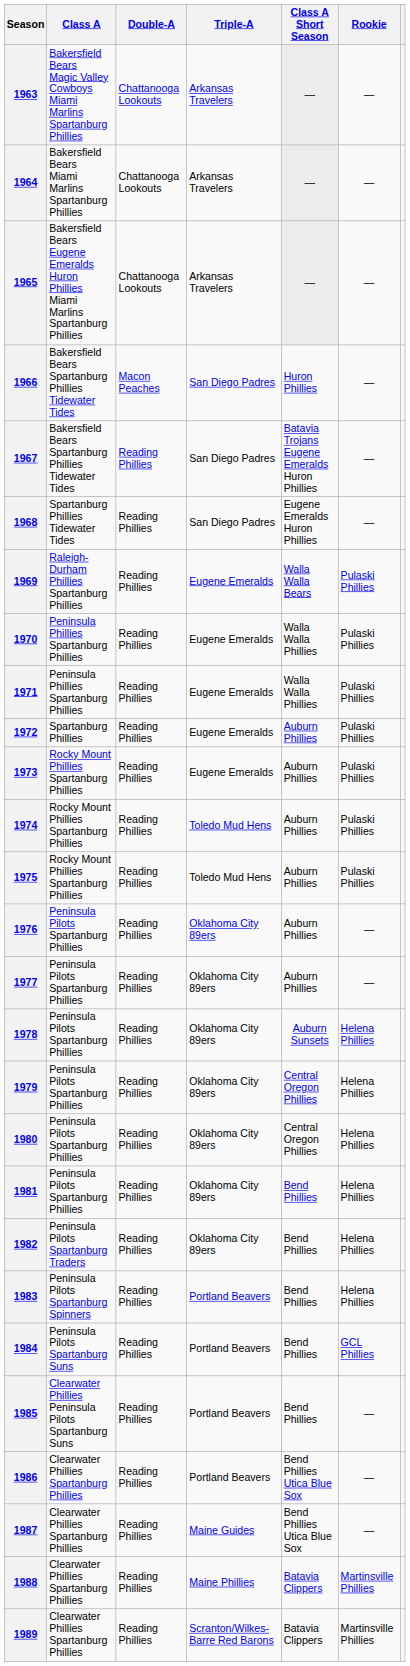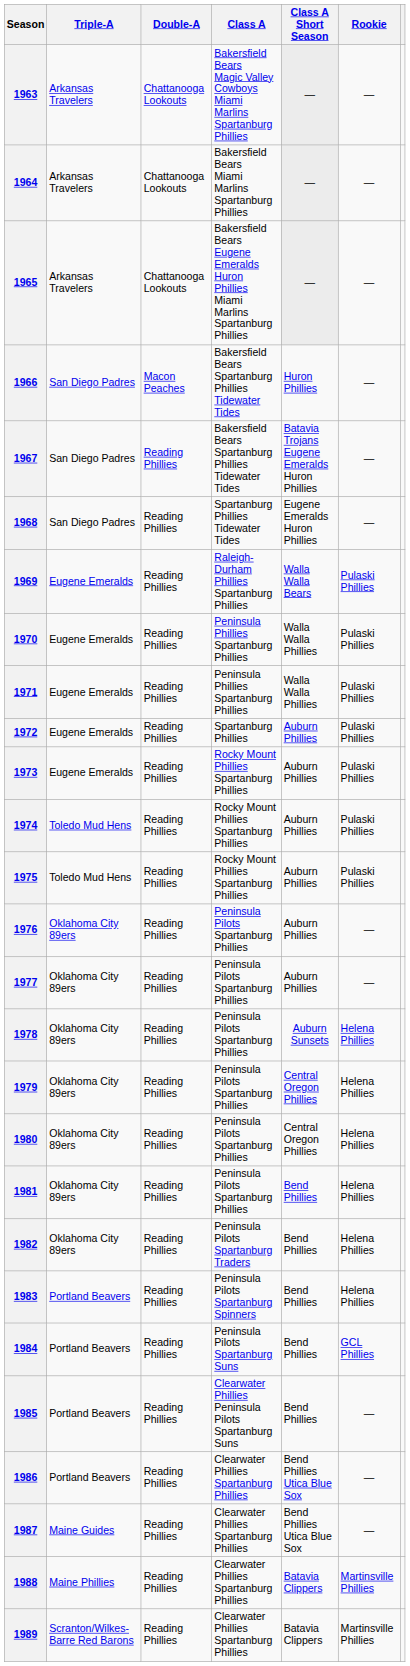columns swapped: (234, 24) <-> (81, 24)
